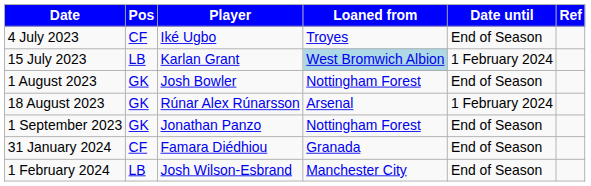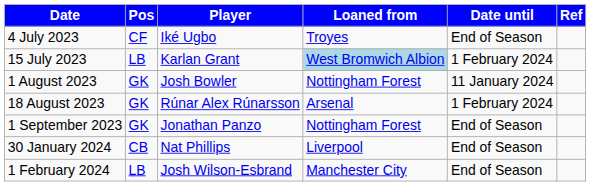(497, 81) End of Season -> (502, 81) 11 January 2024
+ row: (59, 147)
- row: (59, 147)
